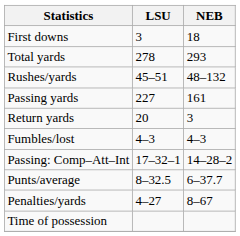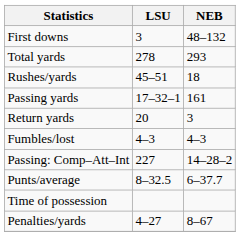(193, 36) 18 -> (206, 36) 48–132
(206, 77) 48–132 -> (193, 77) 18
(145, 97) 227 -> (158, 97) 17–32–1
(158, 159) 17–32–1 -> (145, 159) 227
rows swapped: (47, 200) <-> (57, 221)
